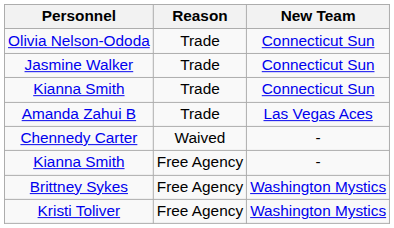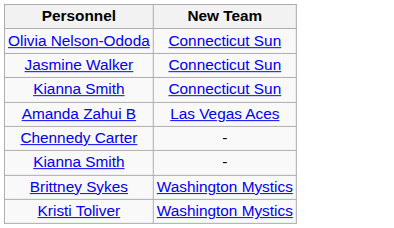- column: (200, 16)
